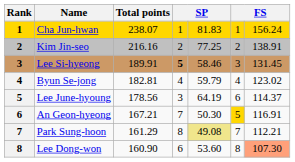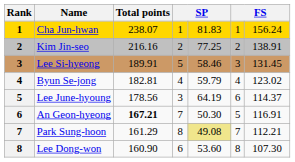(180, 64) bold -> (180, 64) normal
(143, 115) normal -> (143, 115) bold
(238, 115) gold background -> (238, 115) no background
(267, 149) lightsalmon background -> (267, 149) no background
